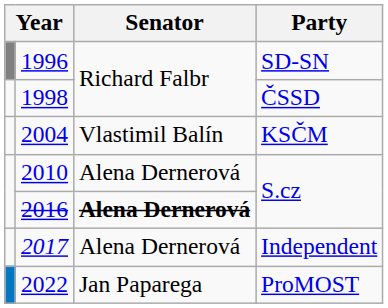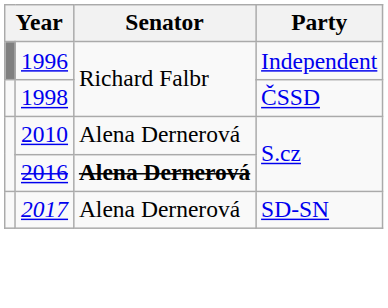(295, 60) SD-SN -> (319, 60) Independent
- row: (45, 135)
(319, 246) Independent -> (295, 209) SD-SN
- row: (45, 284)
